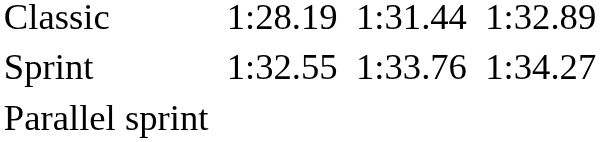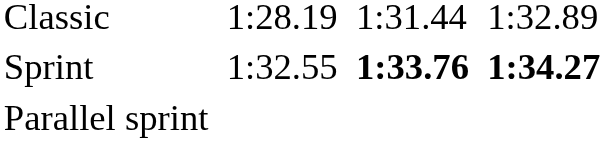(411, 67) normal -> (412, 67) bold
(541, 67) normal -> (544, 67) bold
